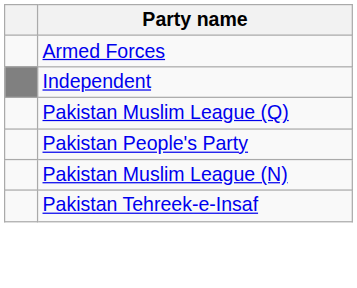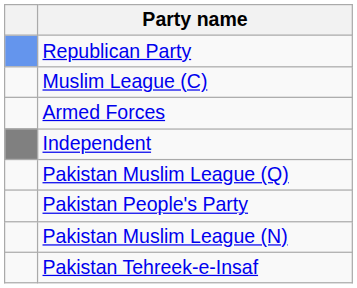+ row: (117, 50)
+ row: (125, 81)
